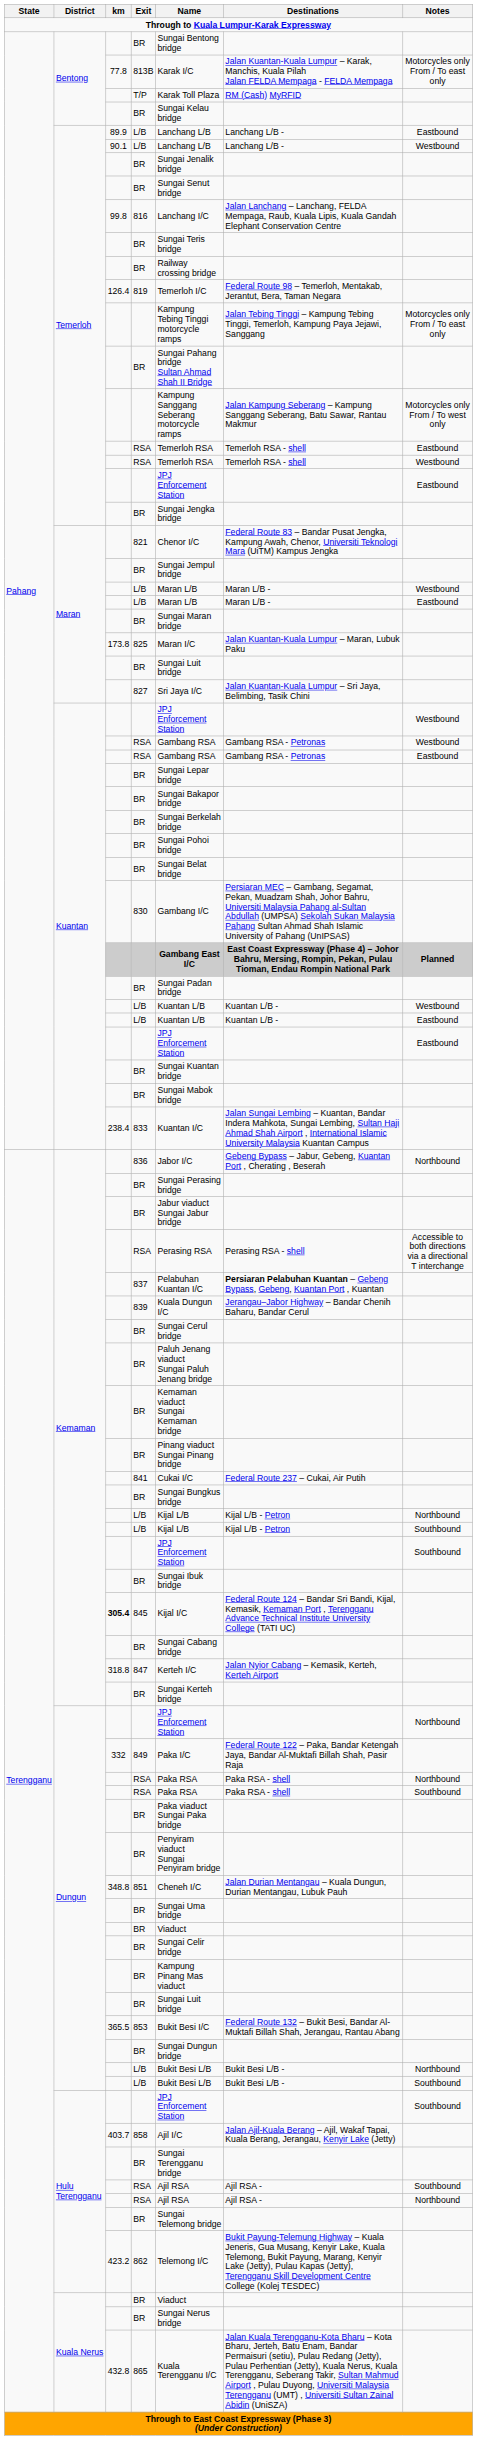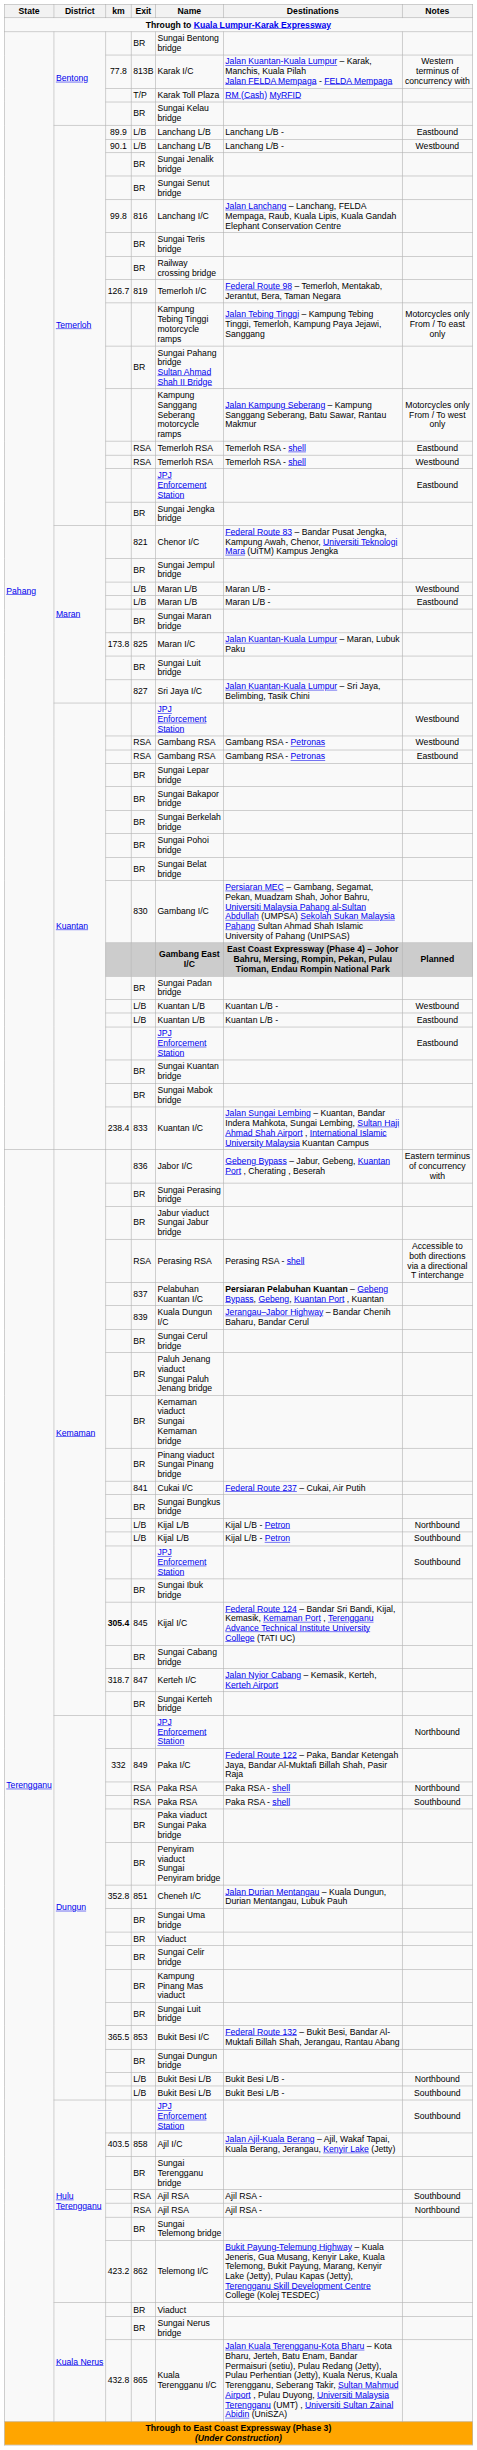(438, 71) Motorcycles only From / To east only -> (437, 71) Western terminus of concurrency with
(118, 291) 126.4 -> (118, 291) 126.7
(438, 1161) Northbound -> (437, 1166) Eastern terminus of concurrency with
(118, 1670) 318.8 -> (118, 1680) 318.7
(118, 1887) 348.8 -> (118, 1897) 352.8
(118, 2135) 403.7 -> (118, 2144) 403.5
